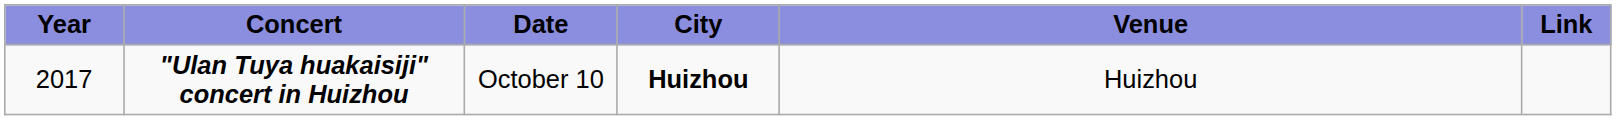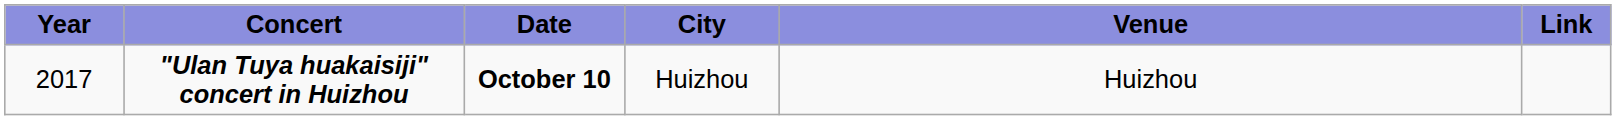(541, 79) normal -> (544, 79) bold
(698, 79) bold -> (702, 79) normal
